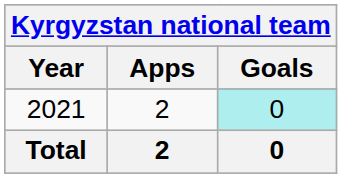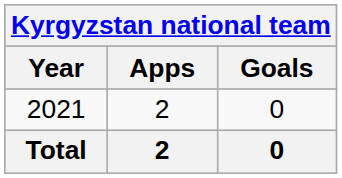(277, 109) paleturquoise background -> (277, 109) no background
